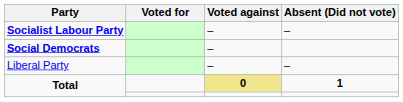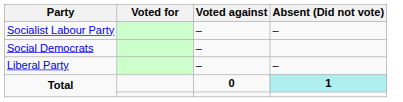(65, 30) bold -> (61, 30) normal
(53, 48) bold -> (50, 48) normal
(243, 83) khaki background -> (232, 83) no background
(340, 83) no background -> (328, 83) paleturquoise background
